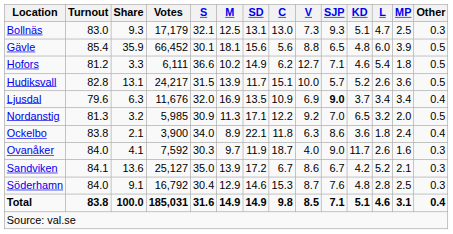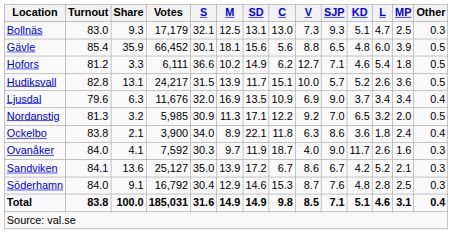(337, 99) bold -> (337, 99) normal
